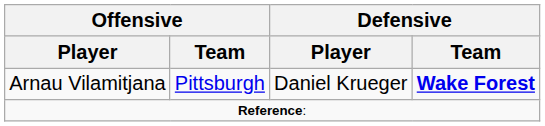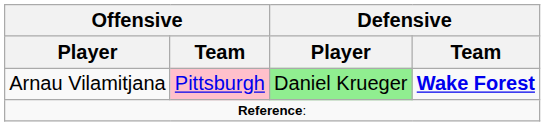(220, 83) no background -> (220, 83) pink background
(341, 83) no background -> (341, 83) lightgreen background
